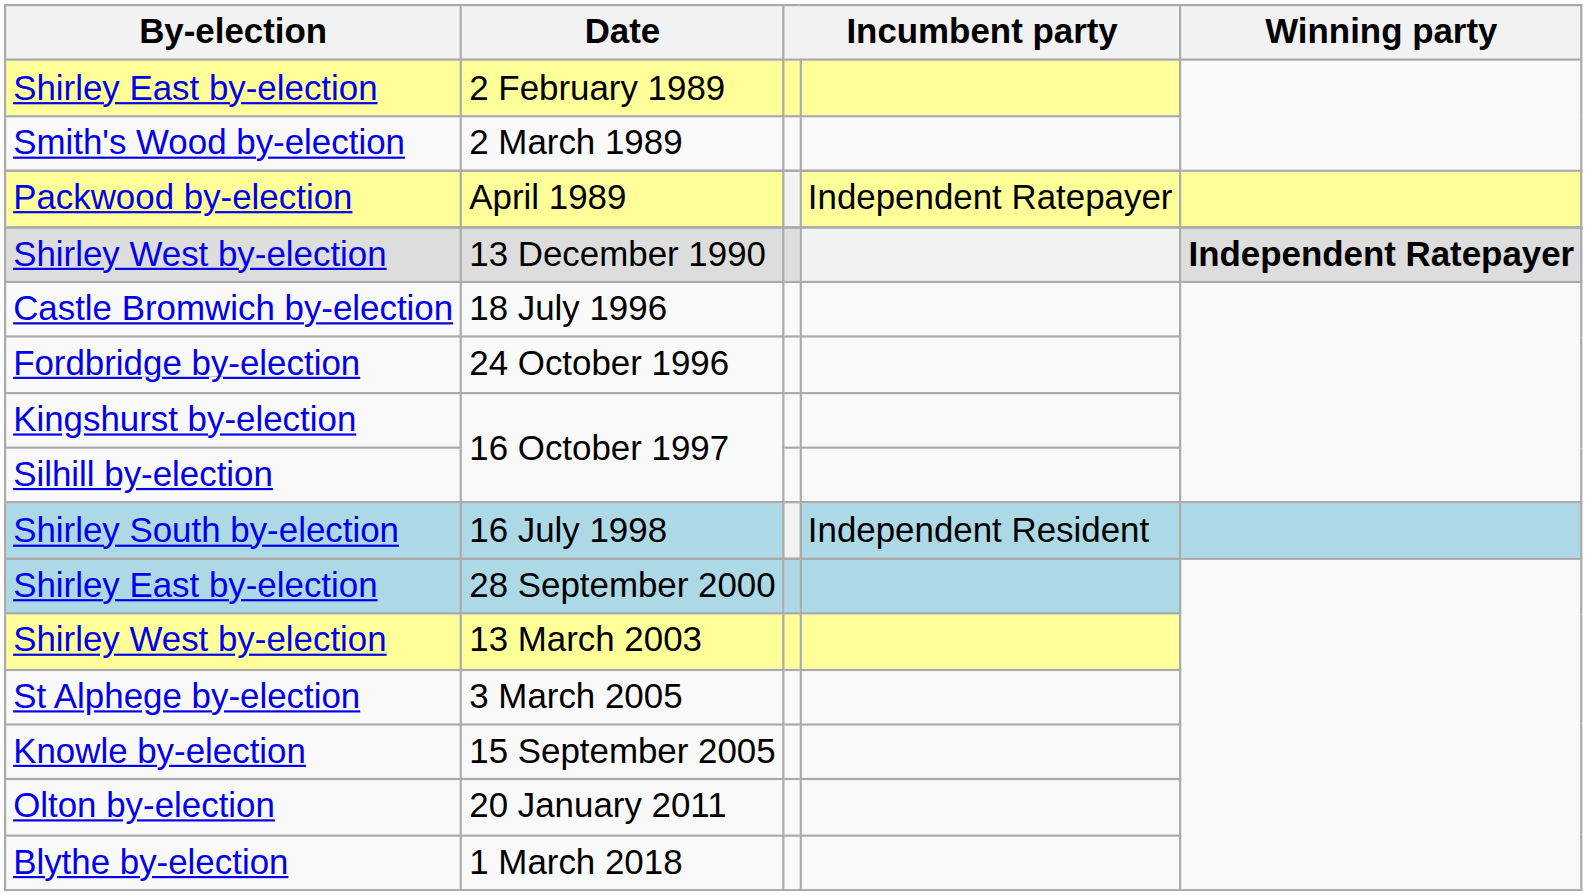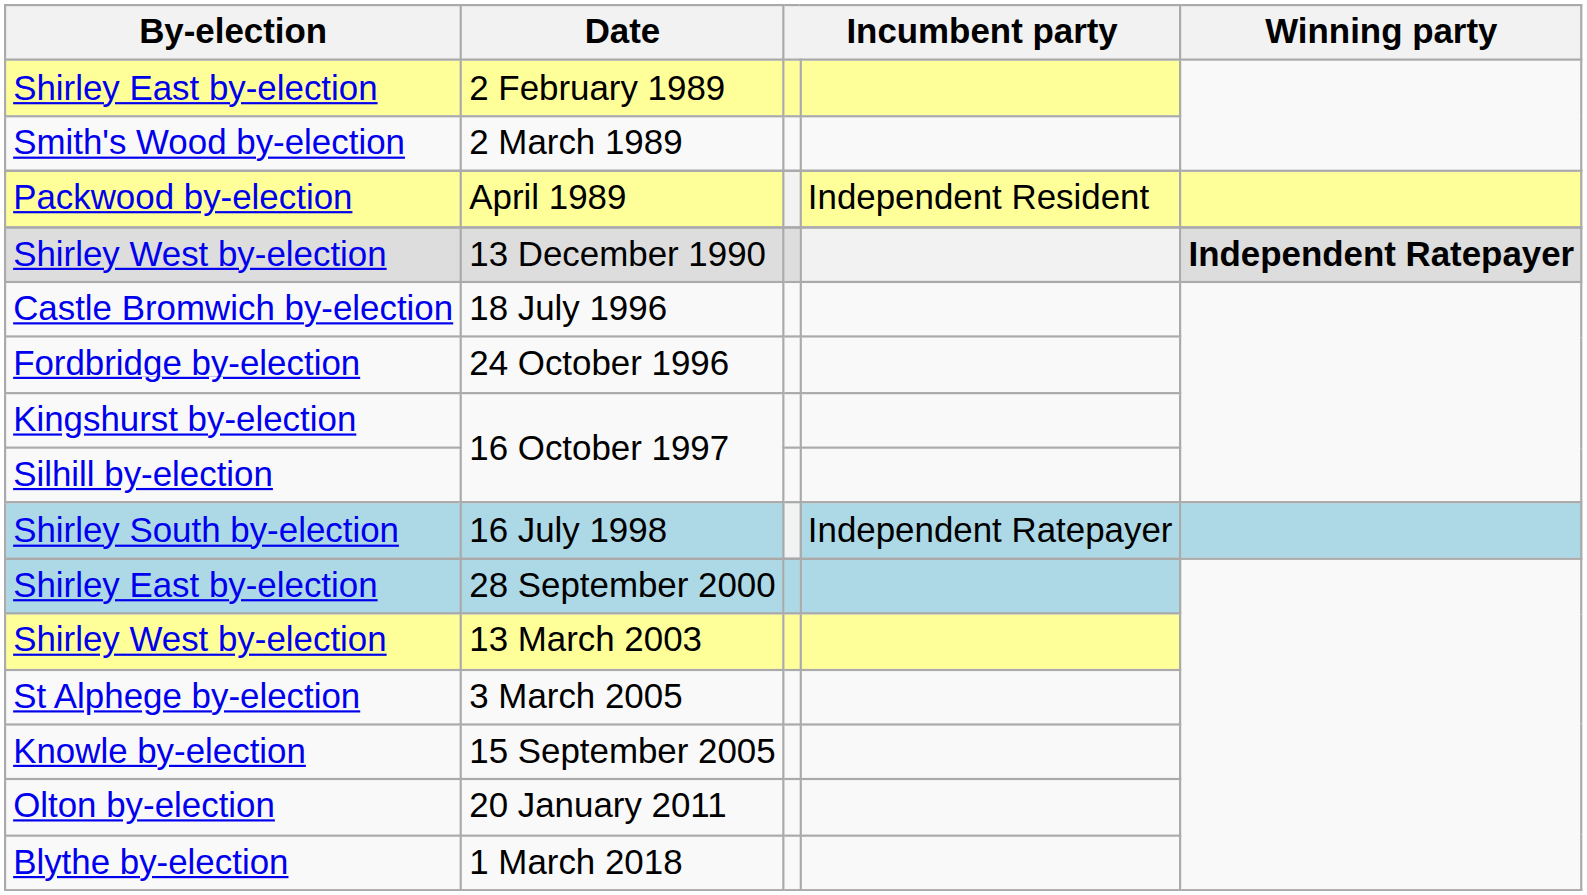(990, 198) Independent Ratepayer -> (978, 198) Independent Resident
(978, 530) Independent Resident -> (990, 530) Independent Ratepayer
